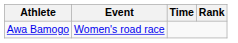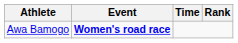(119, 30) normal -> (122, 30) bold
